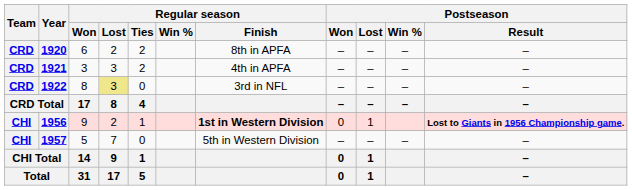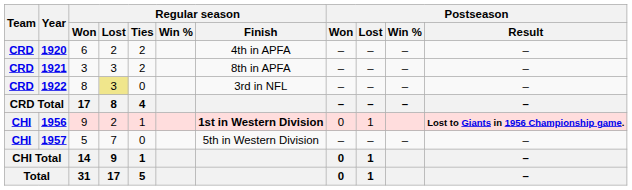(261, 50) 8th in APFA -> (261, 50) 4th in APFA
(261, 68) 4th in APFA -> (261, 68) 8th in APFA
